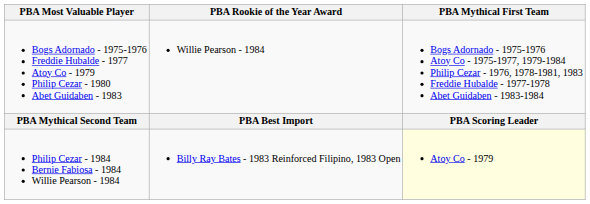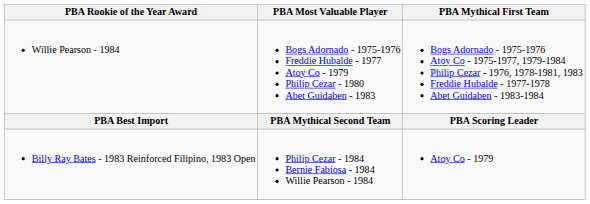columns swapped: (77, 12) <-> (276, 12)
(494, 159) lightyellow background -> (494, 159) no background
